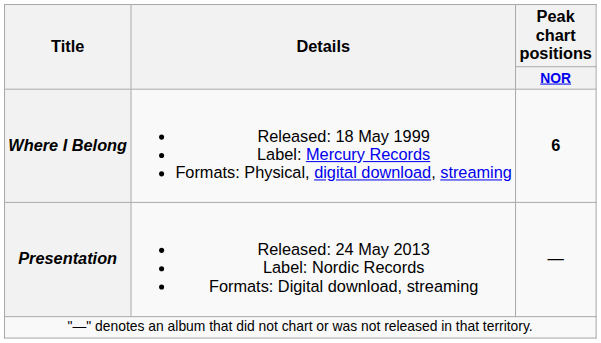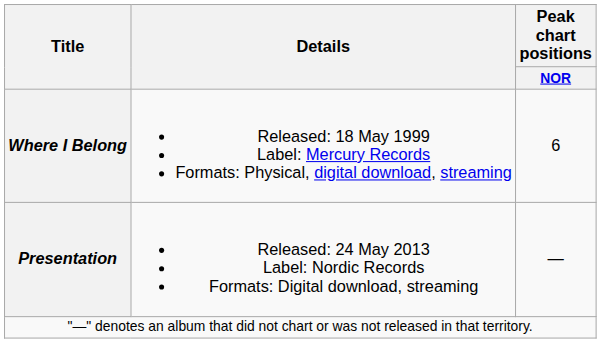(556, 145) bold -> (556, 145) normal
